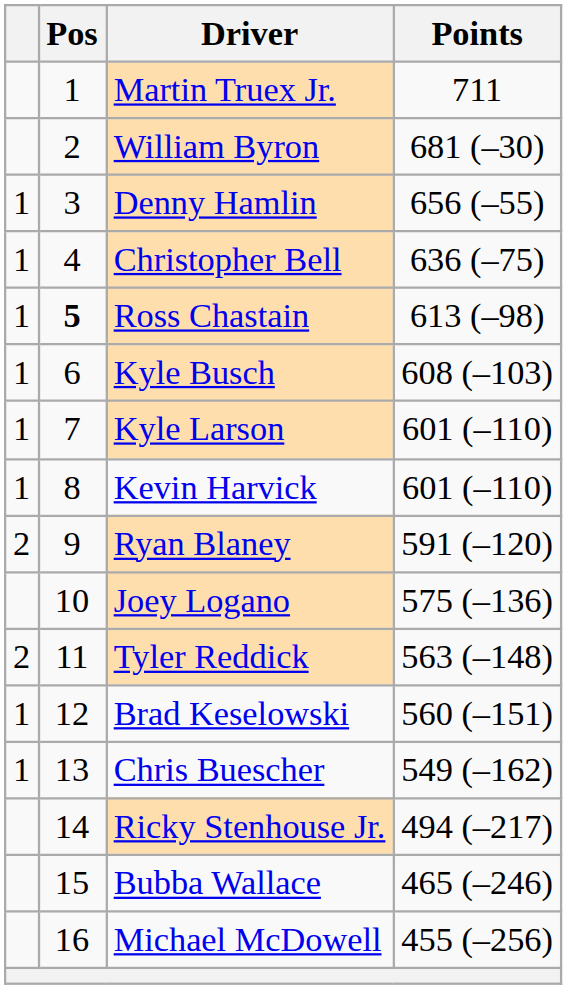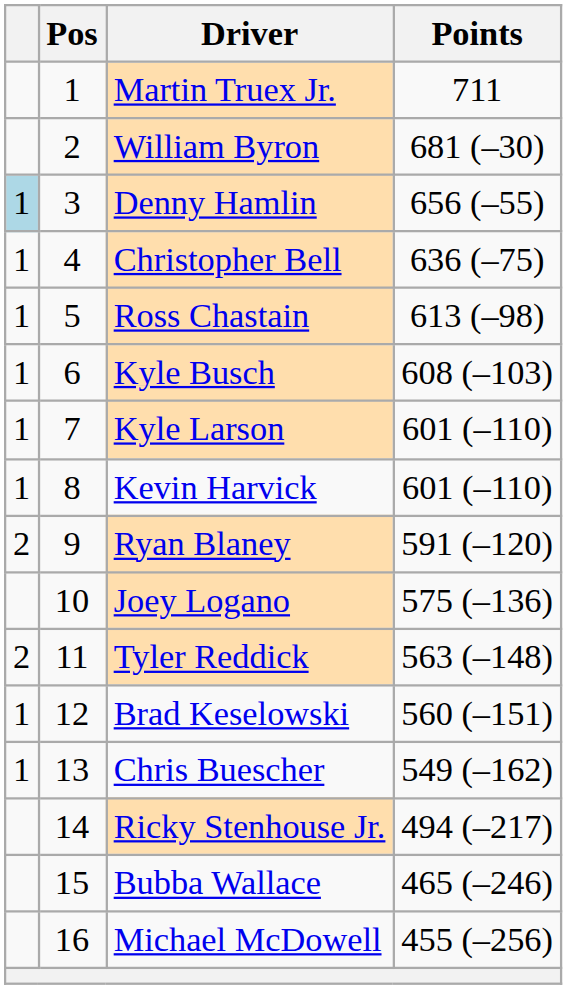(22, 202) no background -> (22, 202) lightblue background
(72, 316) bold -> (72, 316) normal
